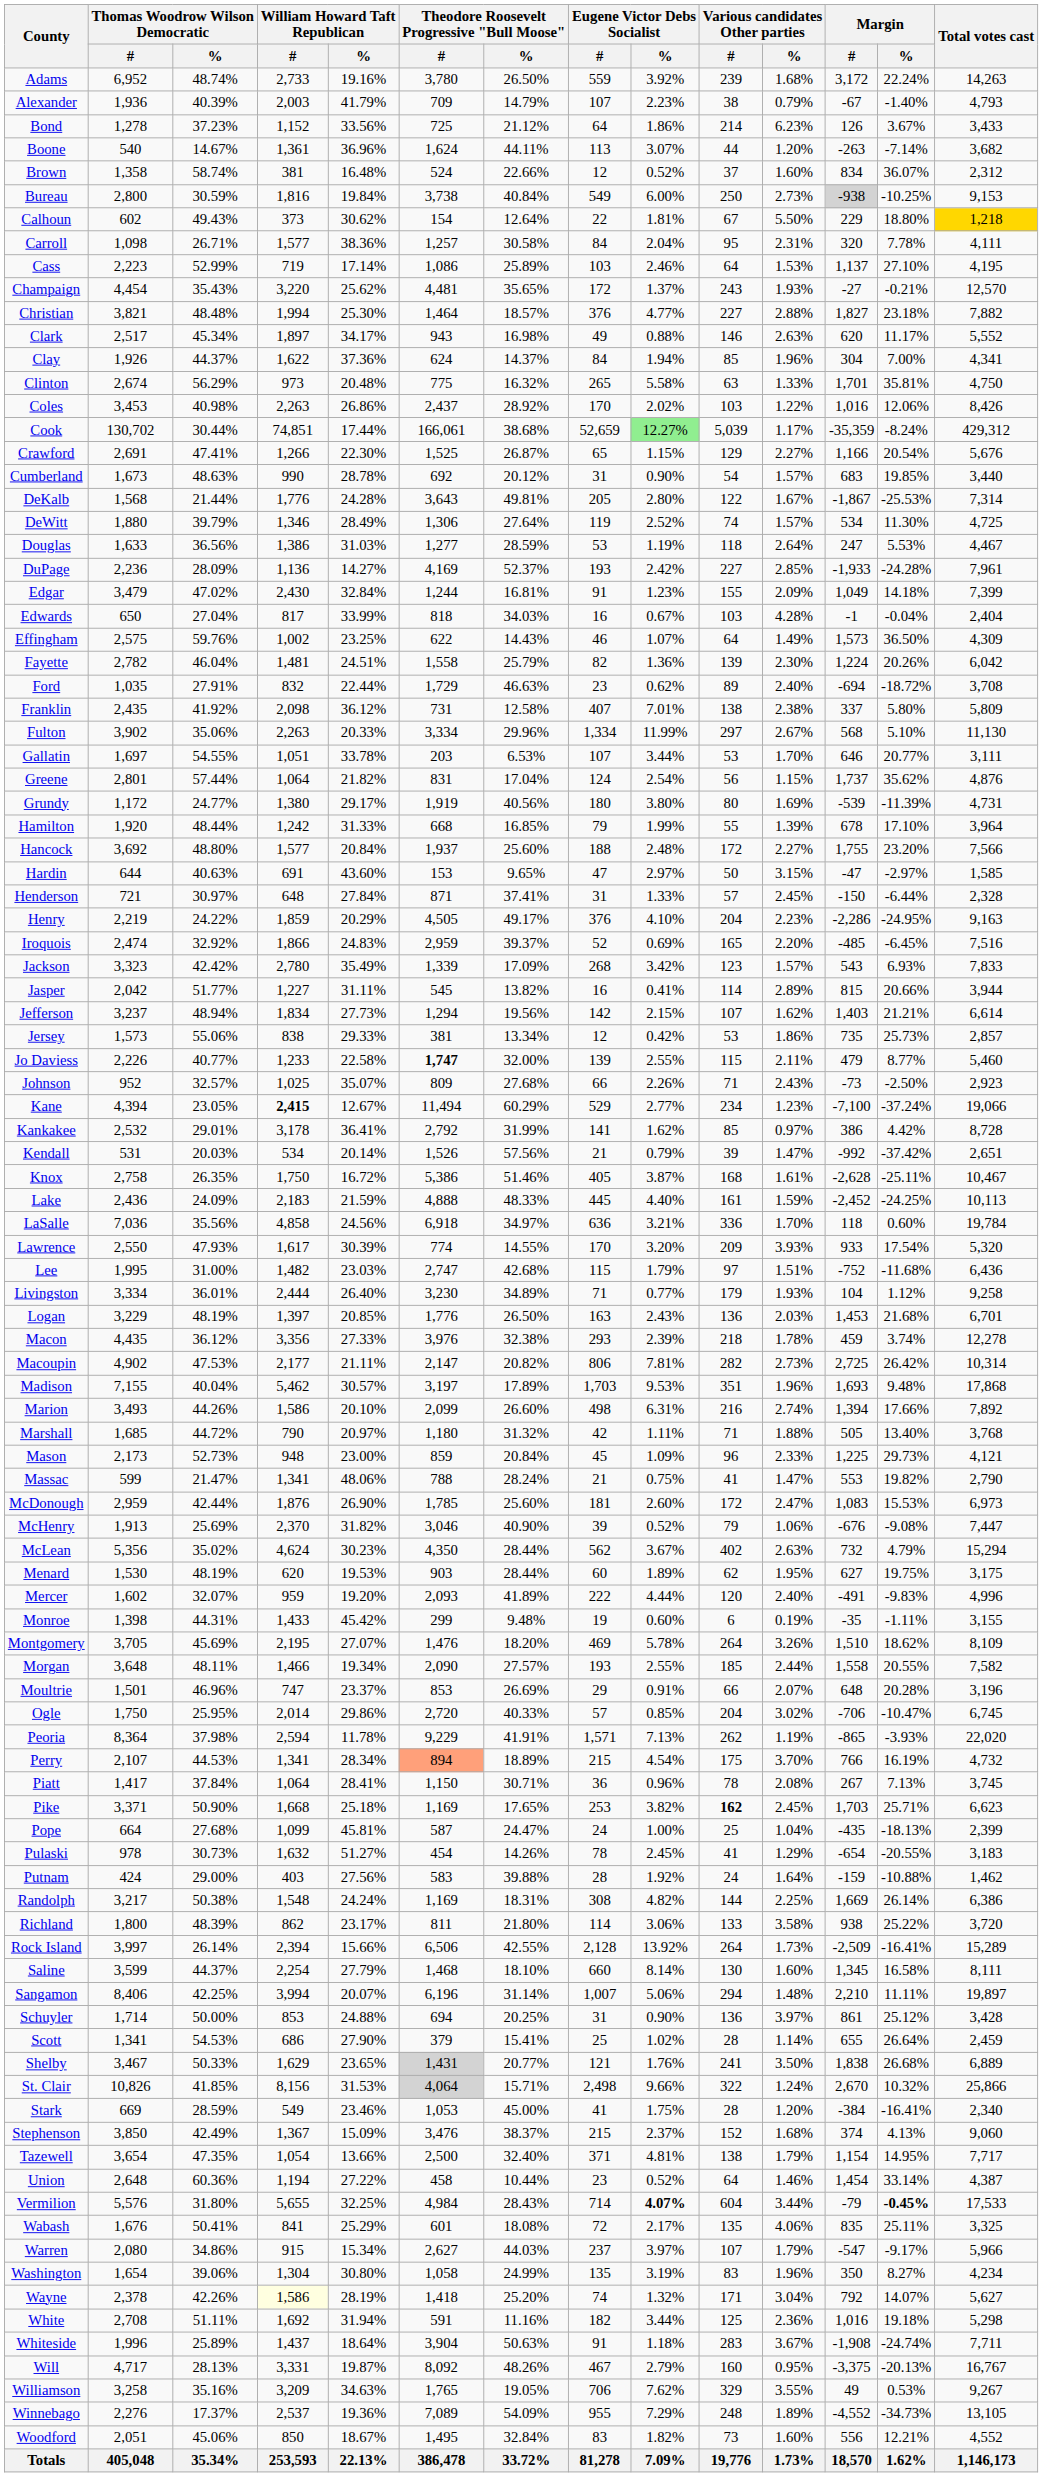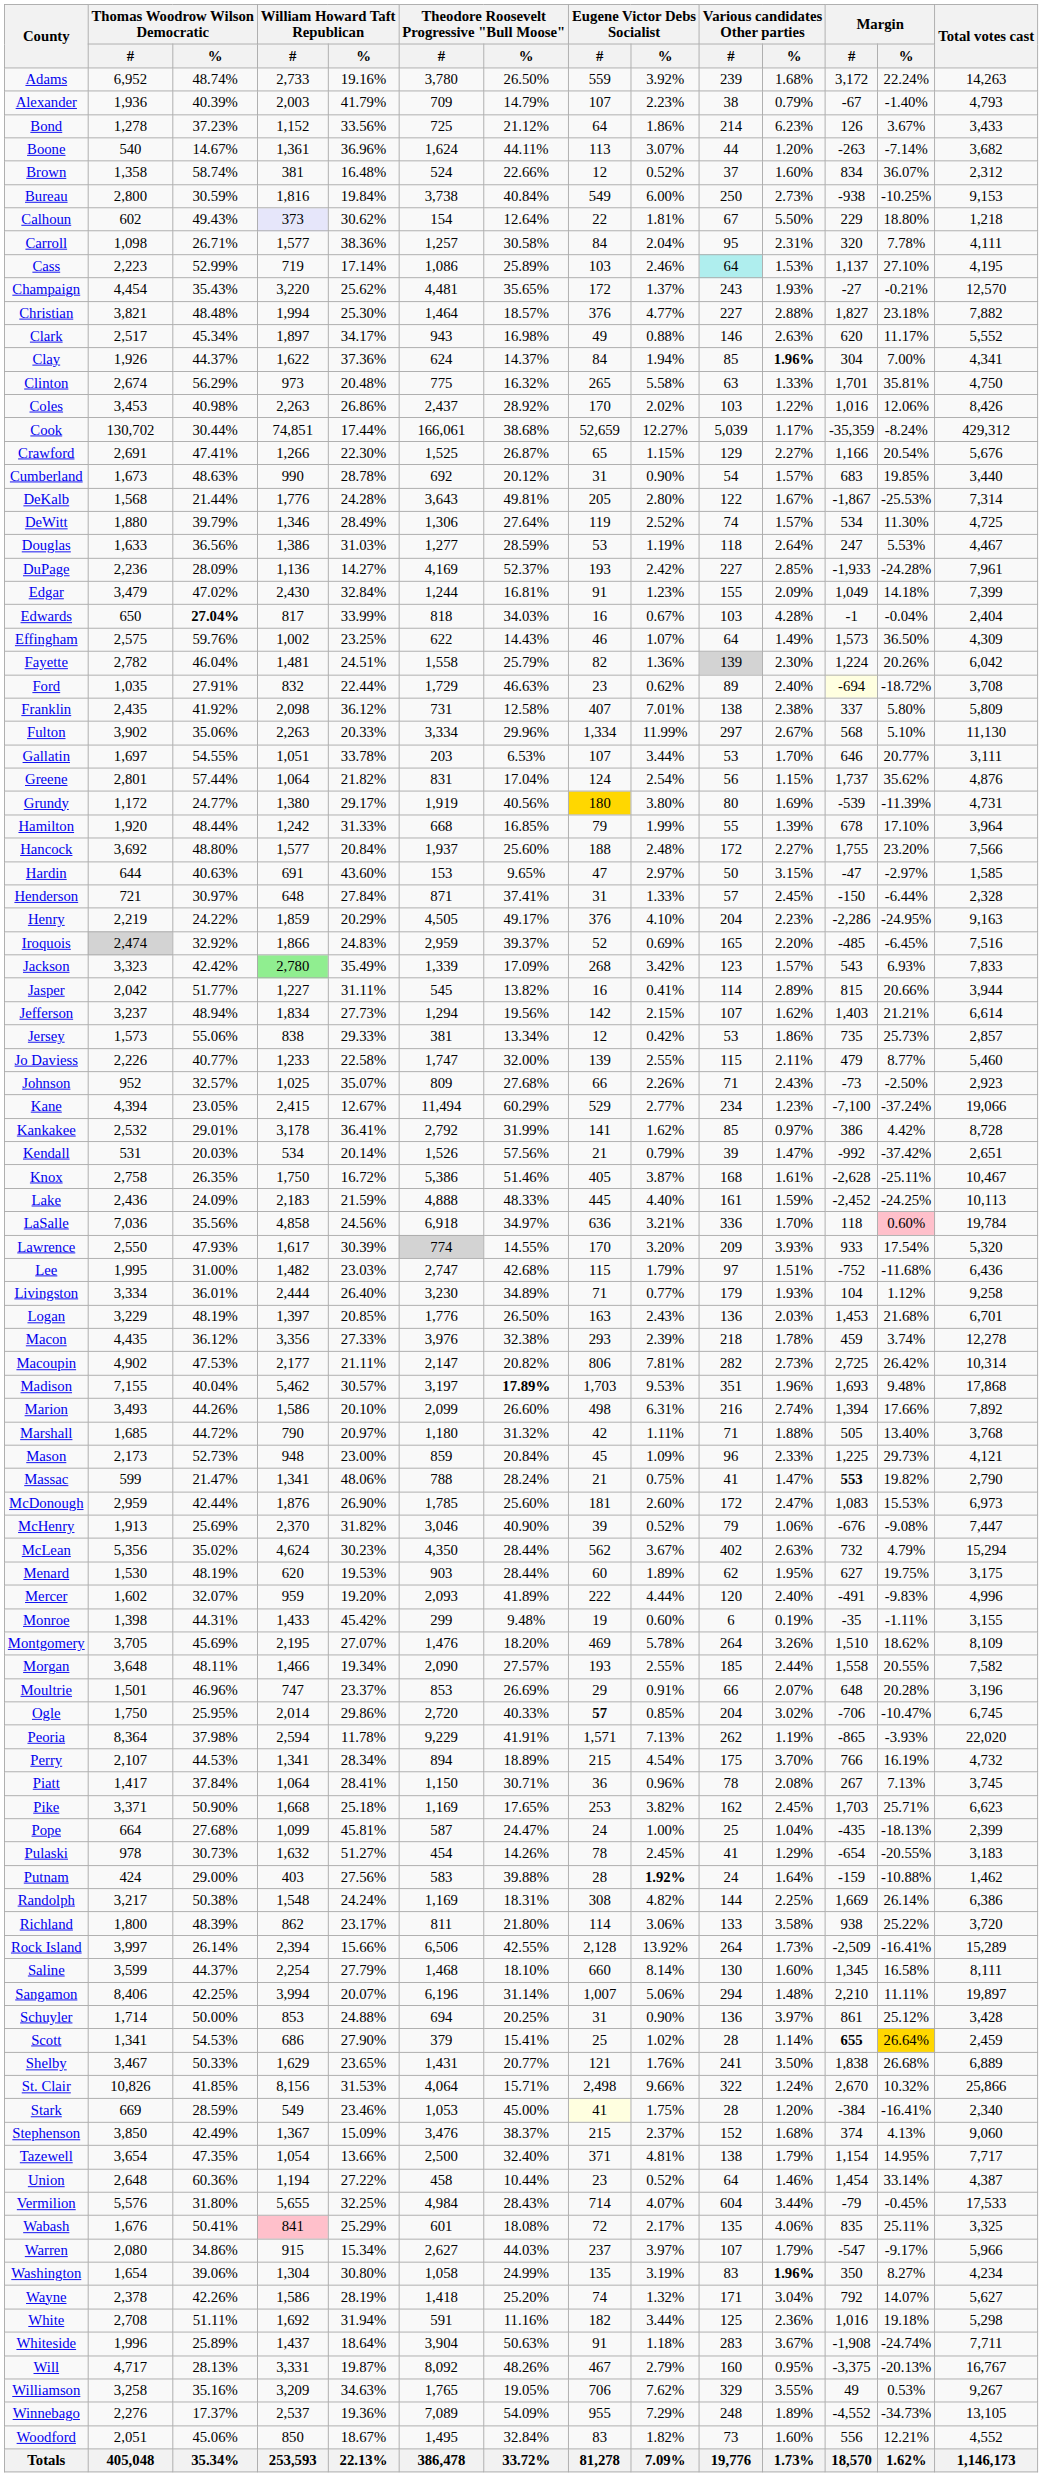(852, 196) lightgrey background -> (852, 196) no background
(293, 219) no background -> (293, 219) lavender background
(986, 219) gold background -> (986, 219) no background
(731, 266) no background -> (731, 266) paleturquoise background
(794, 359) normal -> (794, 359) bold
(665, 429) lightgreen background -> (665, 429) no background
(215, 616) normal -> (215, 616) bold
(731, 663) no background -> (731, 663) lightgrey background
(852, 686) no background -> (852, 686) lightyellow background
(600, 803) no background -> (600, 803) gold background
(130, 943) no background -> (130, 943) lightgrey background
(293, 966) no background -> (293, 966) lightgreen background
(441, 1059) bold -> (441, 1059) normal
(293, 1106) bold -> (293, 1106) normal
(906, 1223) no background -> (906, 1223) pink background
(441, 1246) no background -> (441, 1246) lightgrey background
(526, 1386) normal -> (526, 1386) bold
(852, 1480) normal -> (852, 1480) bold
(600, 1713) normal -> (600, 1713) bold
(441, 1760) lightsalmon background -> (441, 1760) no background
(731, 1806) bold -> (731, 1806) normal
(665, 1876) normal -> (665, 1876) bold
(852, 2040) normal -> (852, 2040) bold
(906, 2040) no background -> (906, 2040) gold background
(441, 2063) lightgrey background -> (441, 2063) no background
(441, 2087) lightgrey background -> (441, 2087) no background
(600, 2110) no background -> (600, 2110) lightyellow background
(665, 2203) bold -> (665, 2203) normal
(906, 2203) bold -> (906, 2203) normal
(293, 2227) no background -> (293, 2227) pink background
(794, 2273) normal -> (794, 2273) bold
(293, 2297) lightyellow background -> (293, 2297) no background
